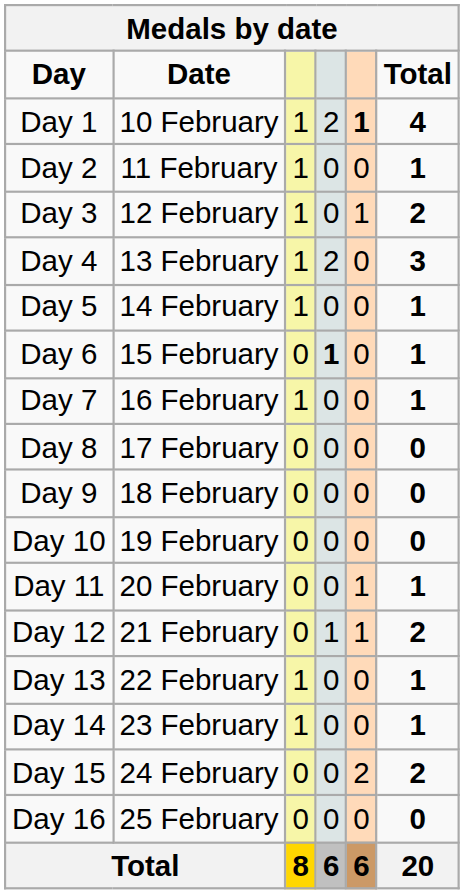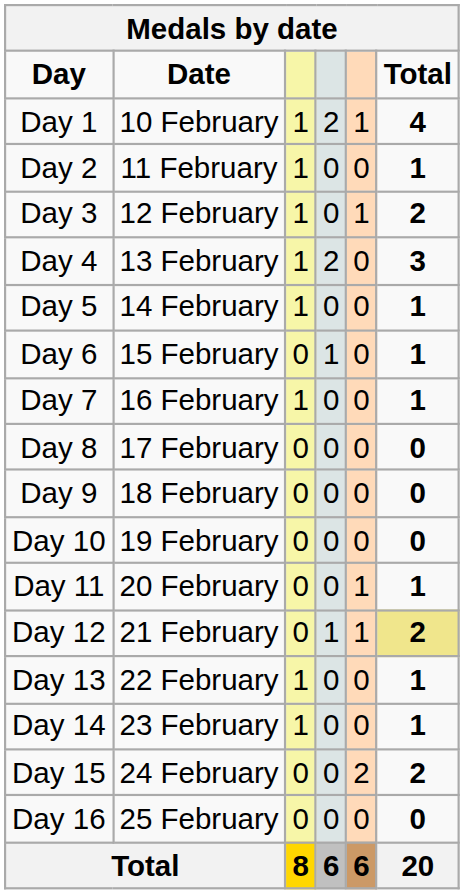(362, 121) bold -> (362, 121) normal
(331, 354) bold -> (331, 354) normal
(418, 633) no background -> (418, 633) khaki background
